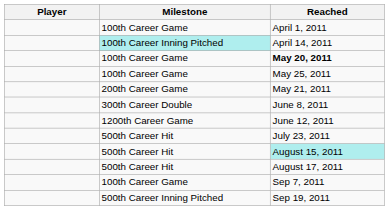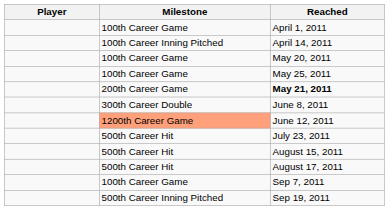(162, 43) paleturquoise background -> (162, 43) no background
(302, 58) bold -> (302, 58) normal
(302, 89) normal -> (302, 89) bold
(147, 120) no background -> (147, 120) lightsalmon background
(308, 151) paleturquoise background -> (308, 151) no background
